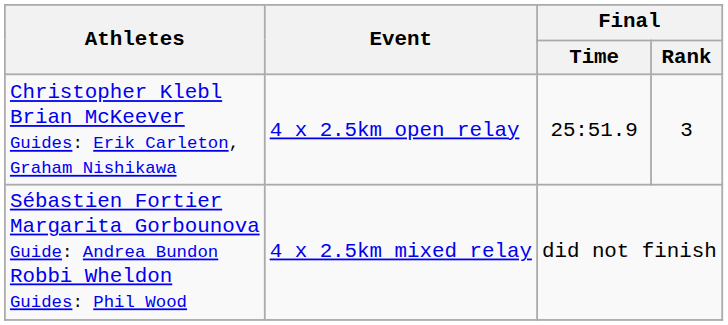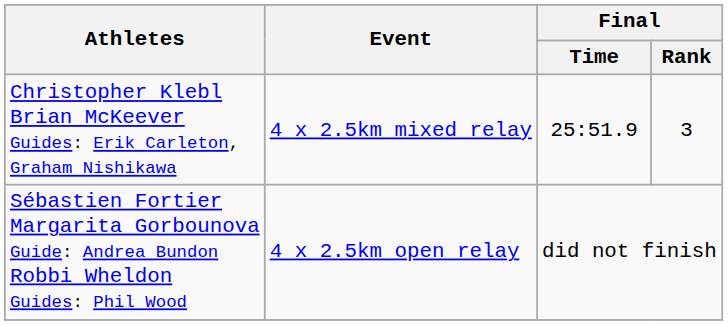(395, 129) 4 x 2.5km open relay -> (401, 129) 4 x 2.5km mixed relay
(401, 252) 4 x 2.5km mixed relay -> (395, 252) 4 x 2.5km open relay
